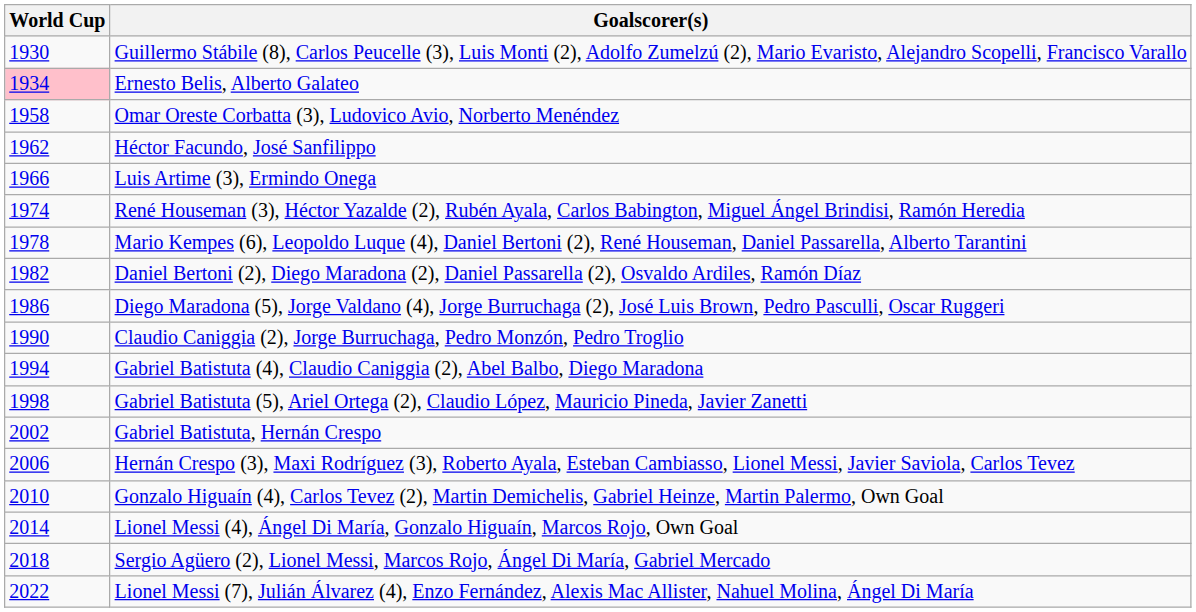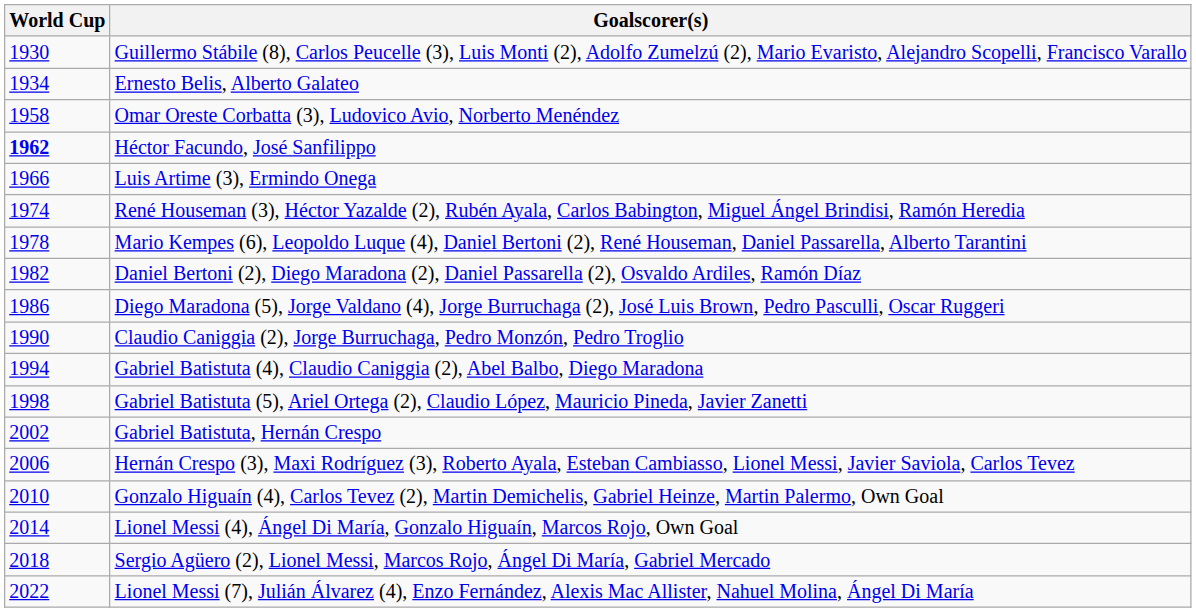(29, 83) pink background -> (29, 83) no background
(29, 147) normal -> (29, 147) bold
